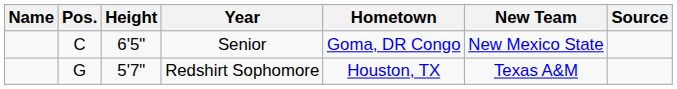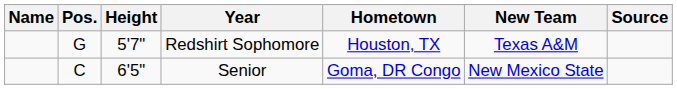rows swapped: (242, 44) <-> (242, 71)
